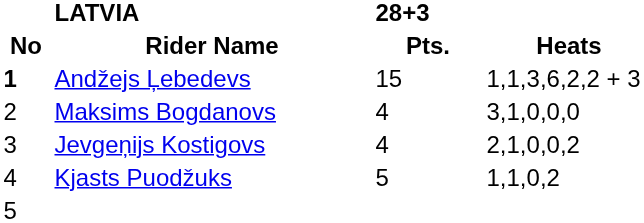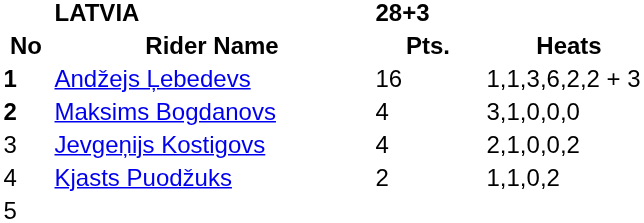(389, 78) 15 -> (389, 78) 16
(10, 111) normal -> (10, 111) bold
(382, 177) 5 -> (382, 177) 2
